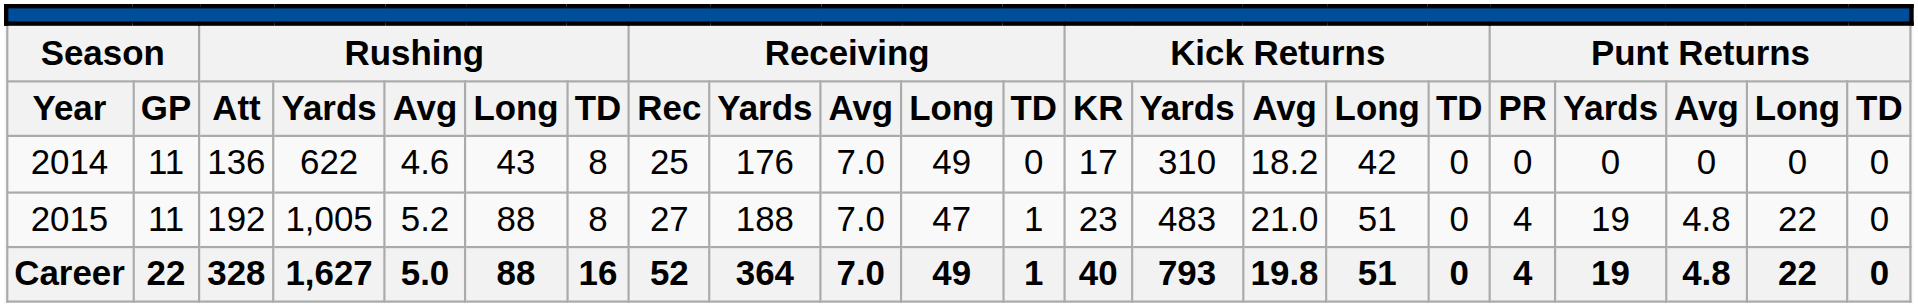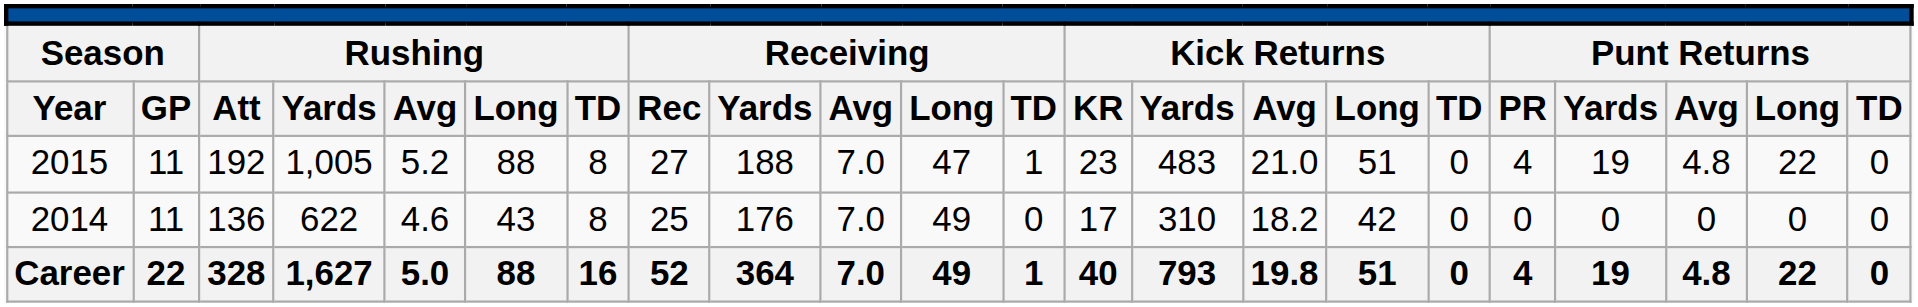rows swapped: (69, 163) <-> (69, 218)
